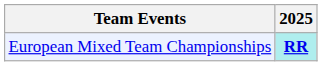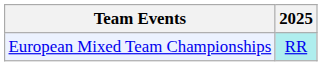(296, 46) bold -> (296, 46) normal
